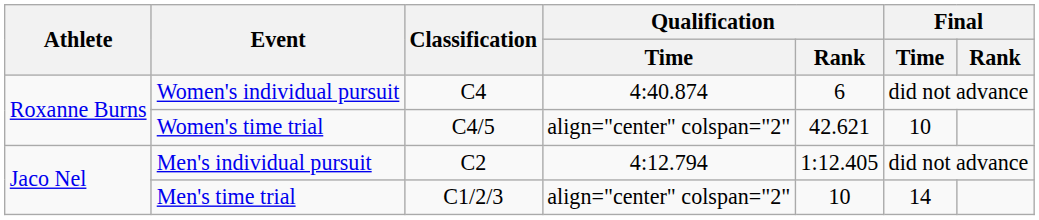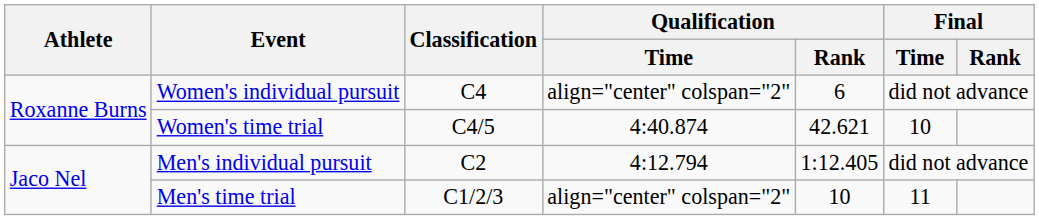(669, 92) 4:40.874 -> (669, 92) align="center" colspan="2"
(669, 127) align="center" colspan="2" -> (669, 127) 4:40.874
(920, 197) 14 -> (920, 197) 11
